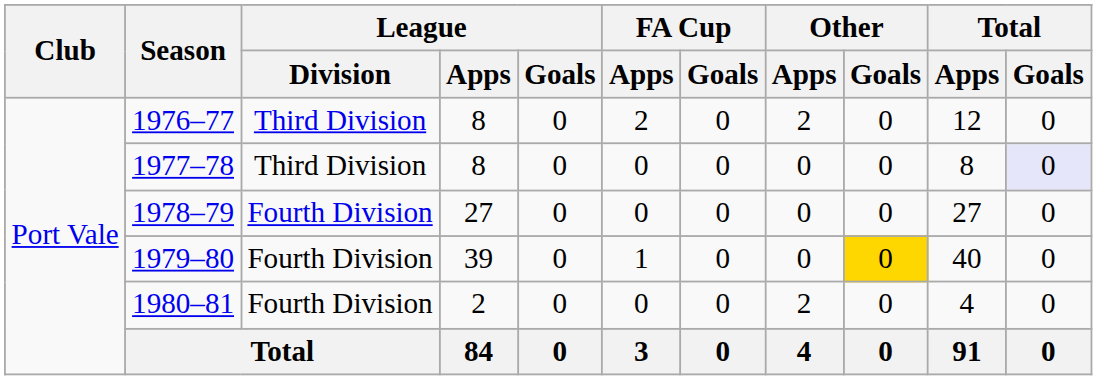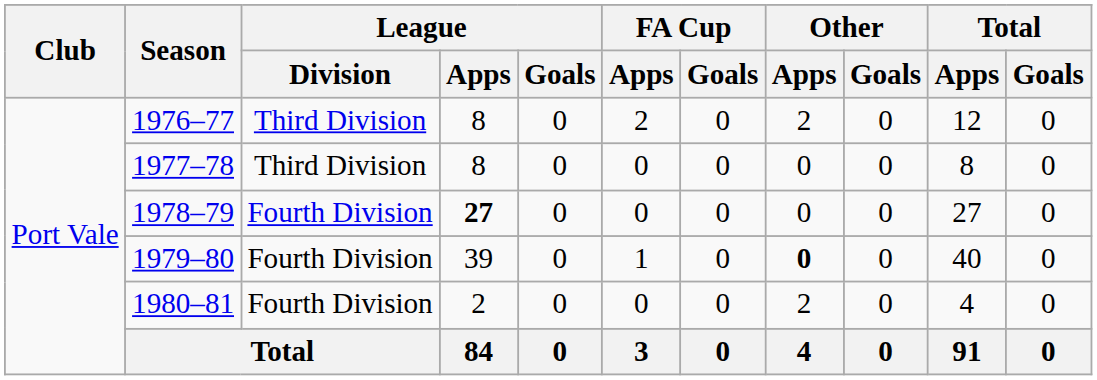(1048, 166) lavender background -> (1048, 166) no background
(478, 212) normal -> (478, 212) bold
(804, 258) normal -> (804, 258) bold
(886, 258) gold background -> (886, 258) no background
